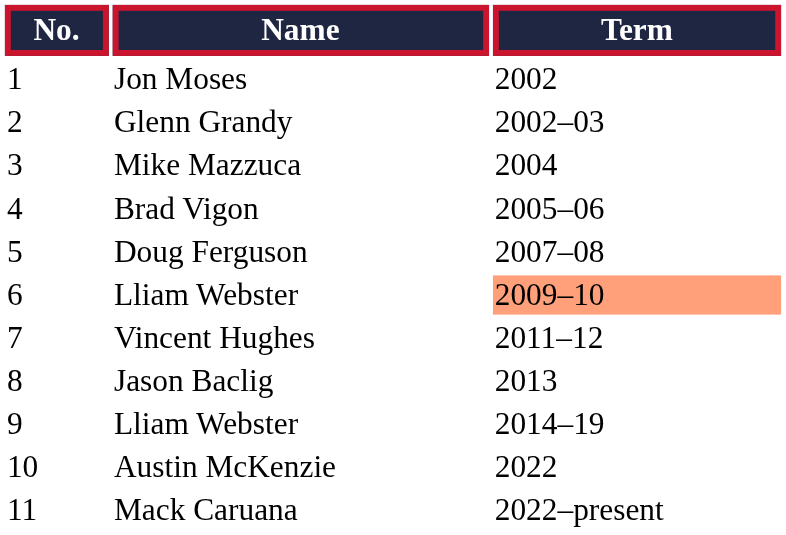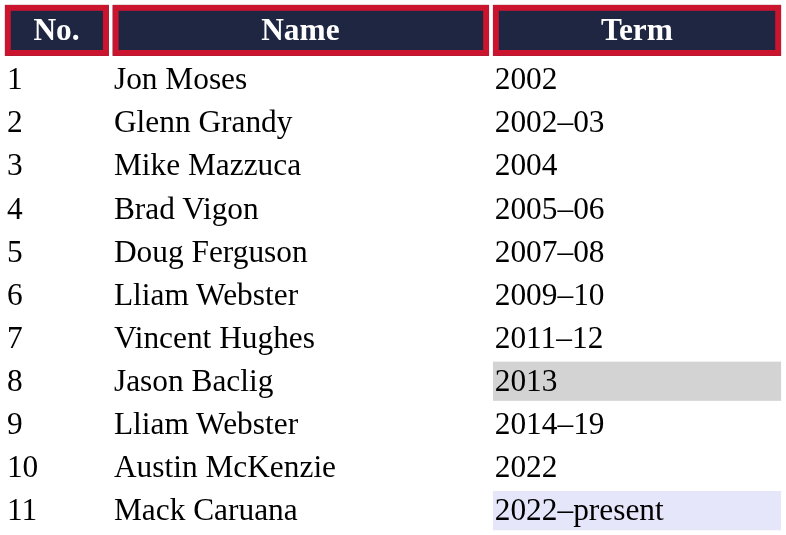(550, 294) lightsalmon background -> (550, 294) no background
(526, 380) no background -> (526, 380) lightgrey background
(579, 510) no background -> (579, 510) lavender background
